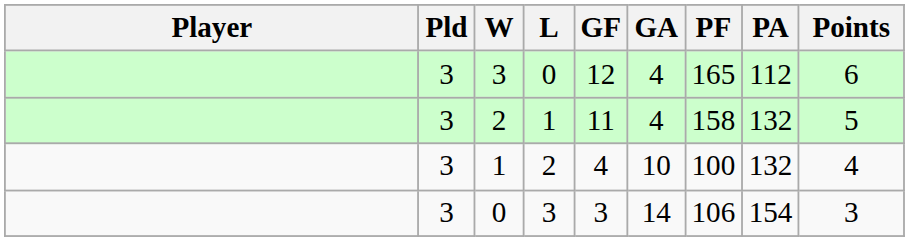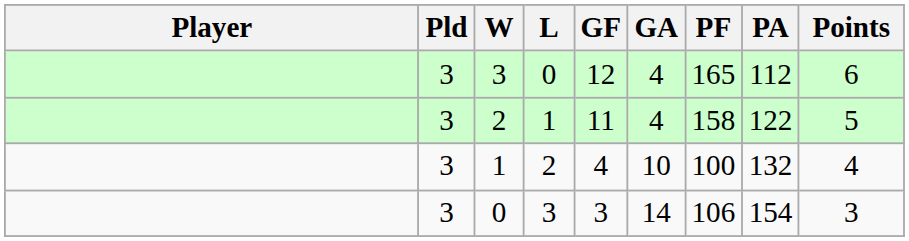(771, 119) 132 -> (771, 119) 122
